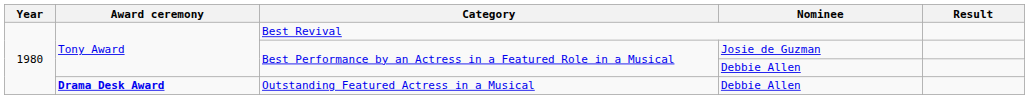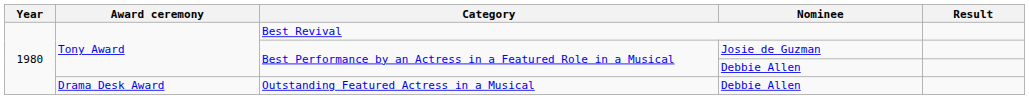(111, 85) bold -> (111, 85) normal
